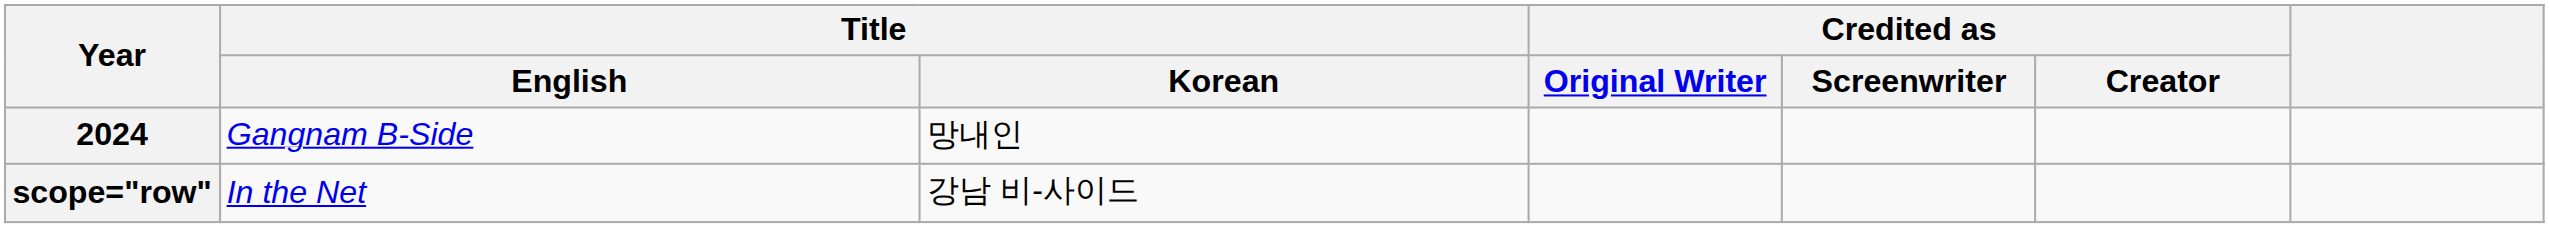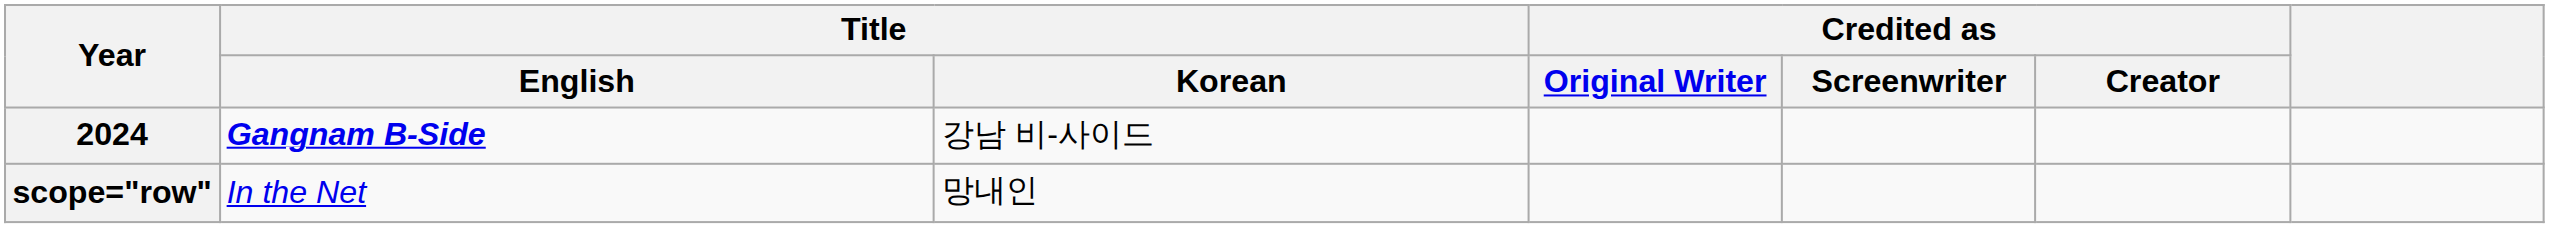(350, 135) normal -> (356, 135) bold
(975, 134) 망내인 -> (1048, 134) 강남 비-사이드
(1033, 191) 강남 비-사이드 -> (990, 191) 망내인
